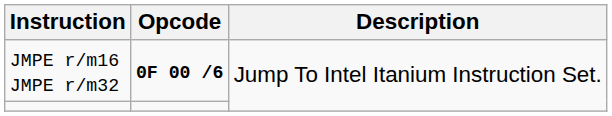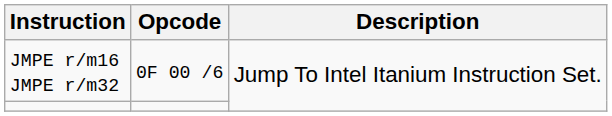(180, 71) bold -> (180, 73) normal
